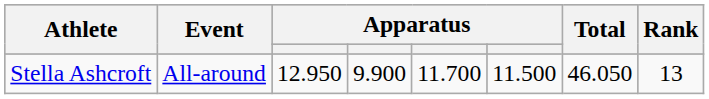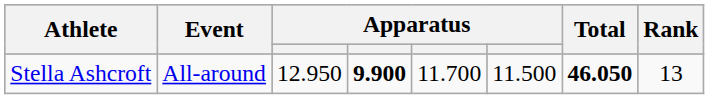(380, 73) normal -> (380, 73) bold
(600, 73) normal -> (600, 73) bold
